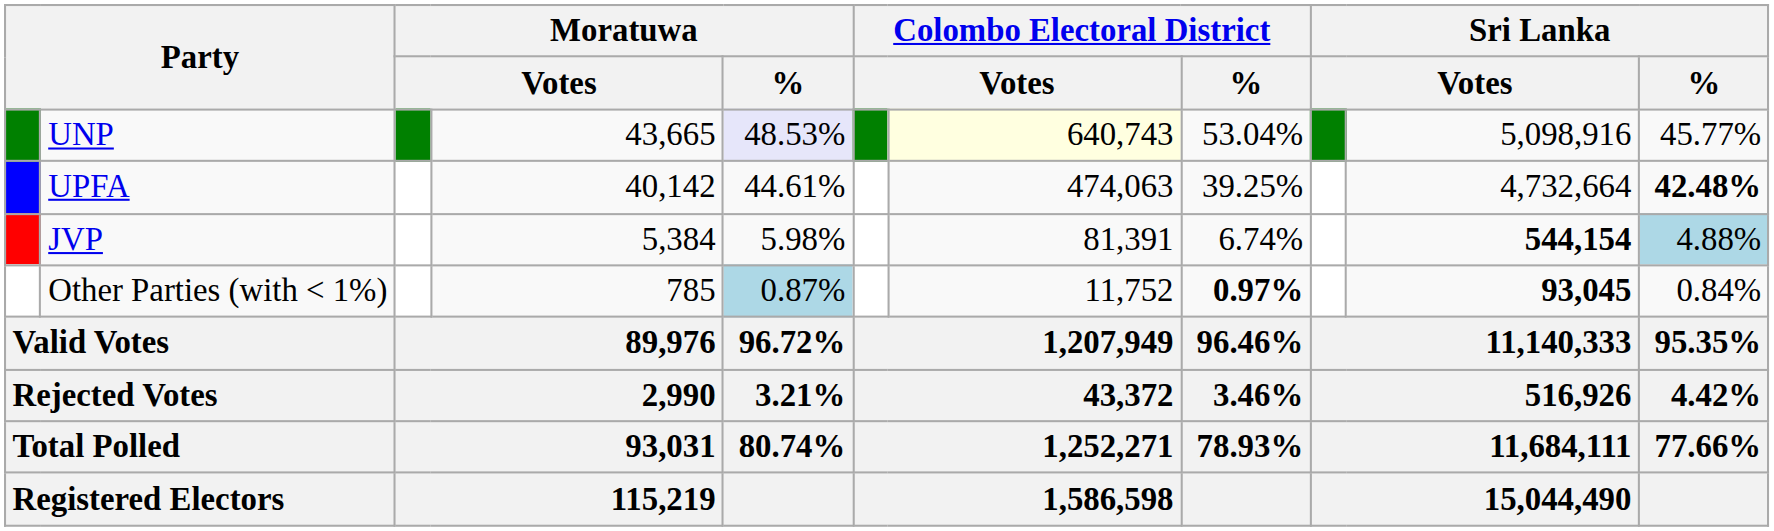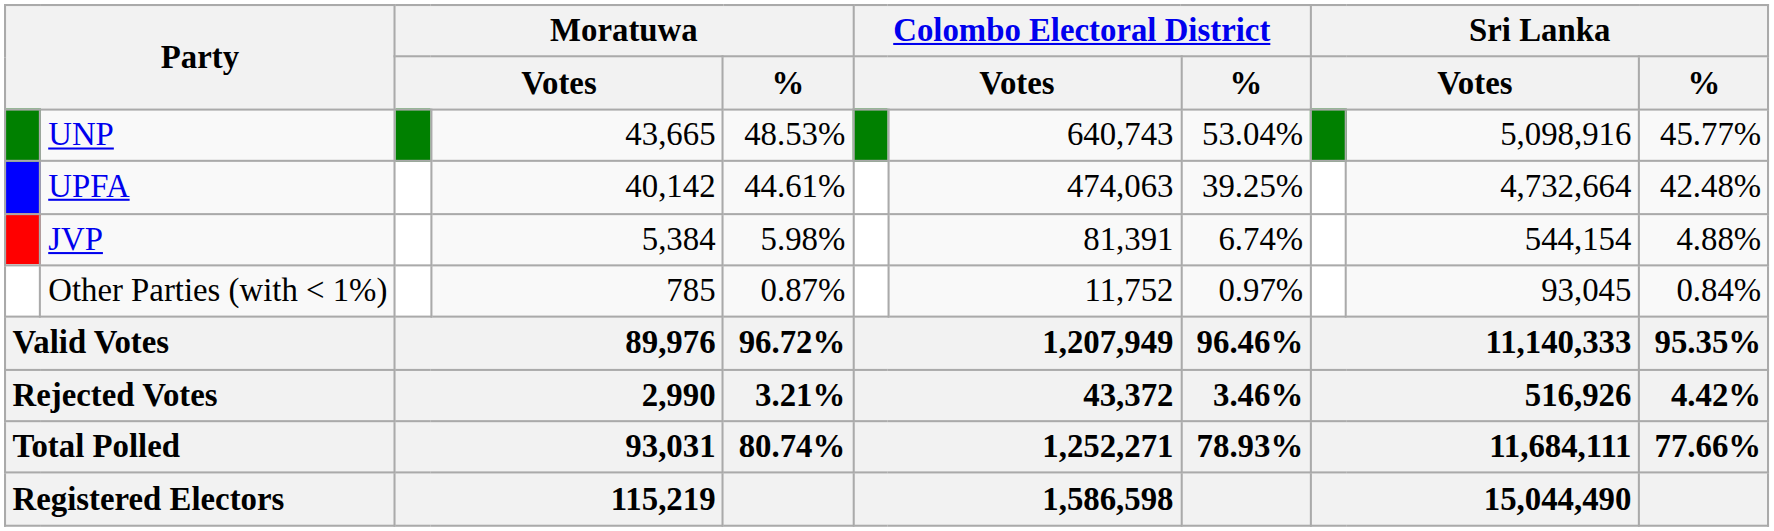(795, 134) lavender background -> (795, 134) no background
(1120, 134) lightyellow background -> (1120, 134) no background
(1708, 186) bold -> (1711, 186) normal
(1578, 238) bold -> (1578, 238) normal
(1719, 238) lightblue background -> (1719, 238) no background
(803, 290) lightblue background -> (803, 290) no background
(1258, 290) bold -> (1261, 290) normal
(1586, 290) bold -> (1586, 290) normal
